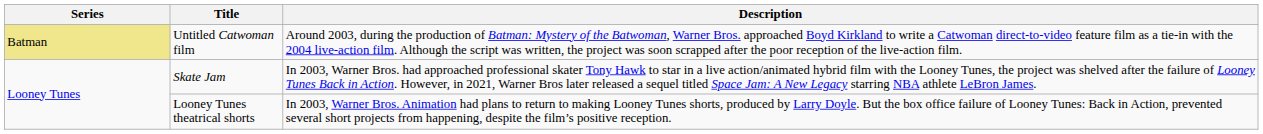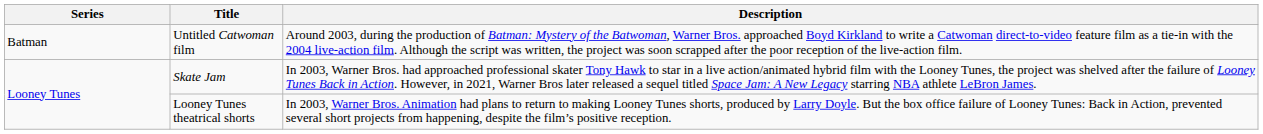(27, 42) khaki background -> (27, 42) no background
